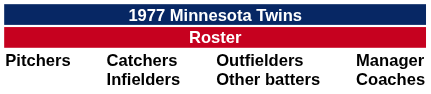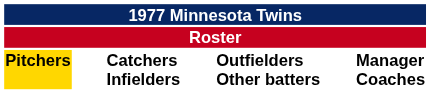(38, 60) no background -> (38, 60) gold background
